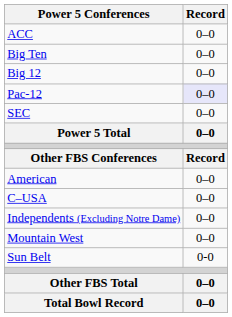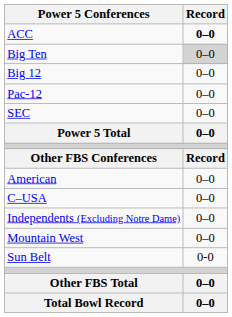(205, 34) normal -> (205, 34) bold
(205, 53) no background -> (205, 53) lightgrey background
(205, 93) lavender background -> (205, 93) no background
